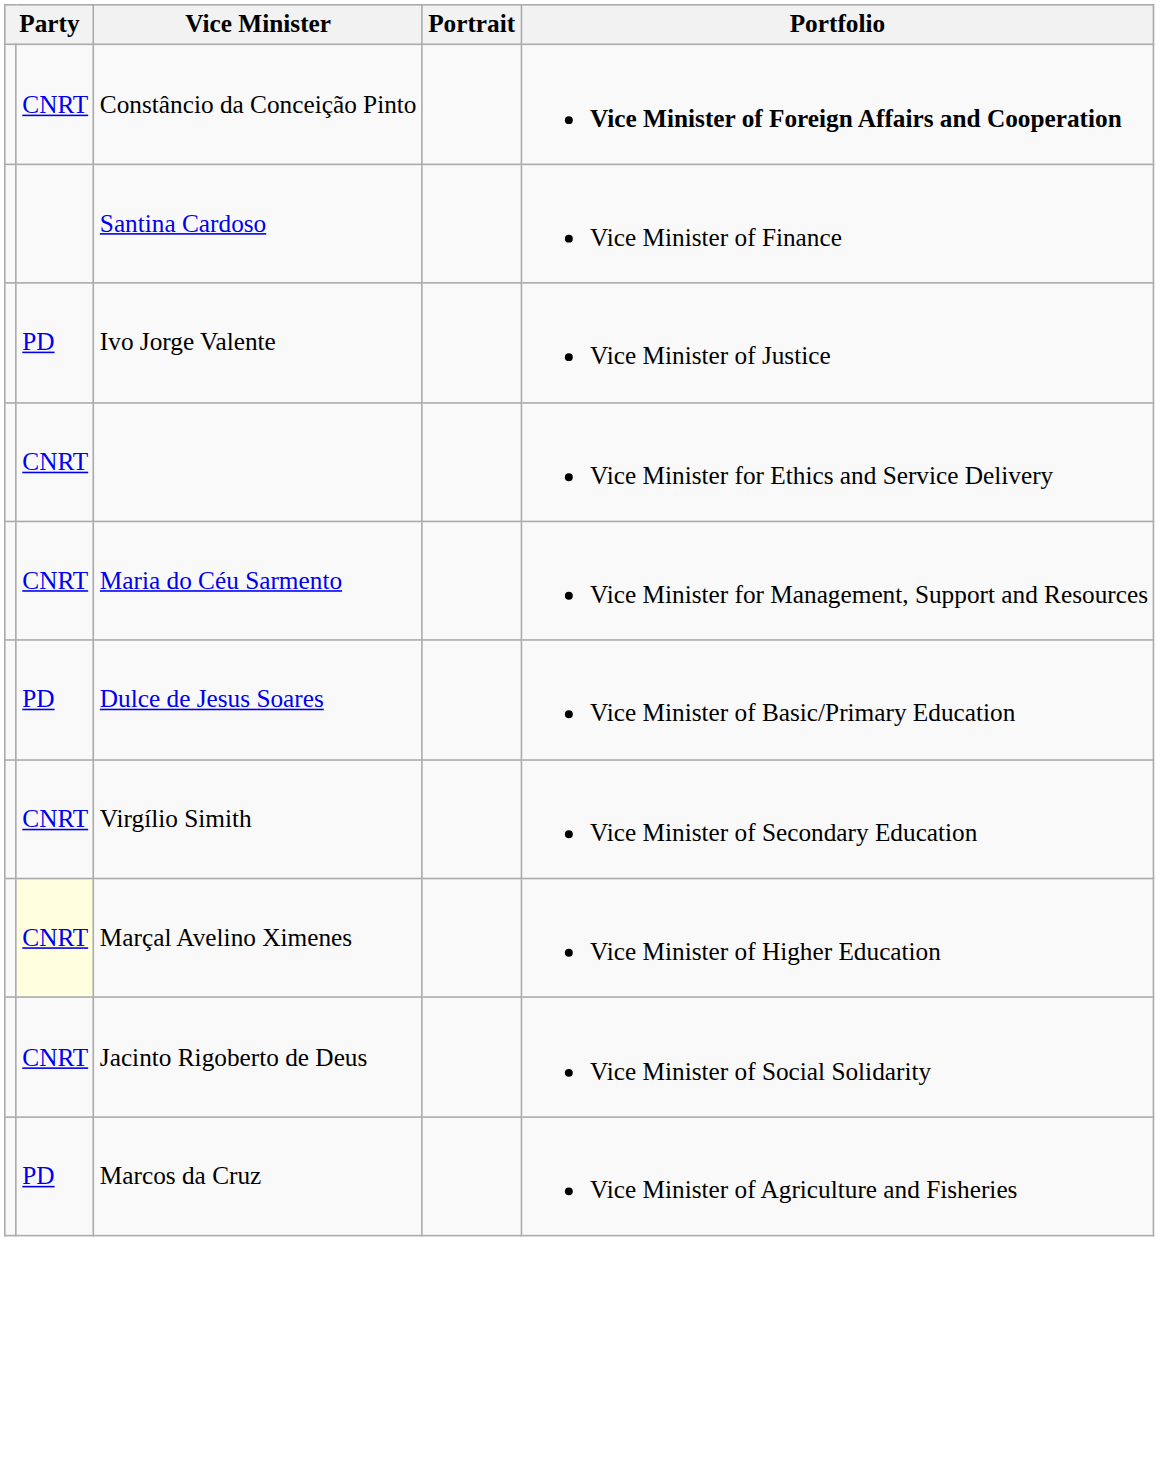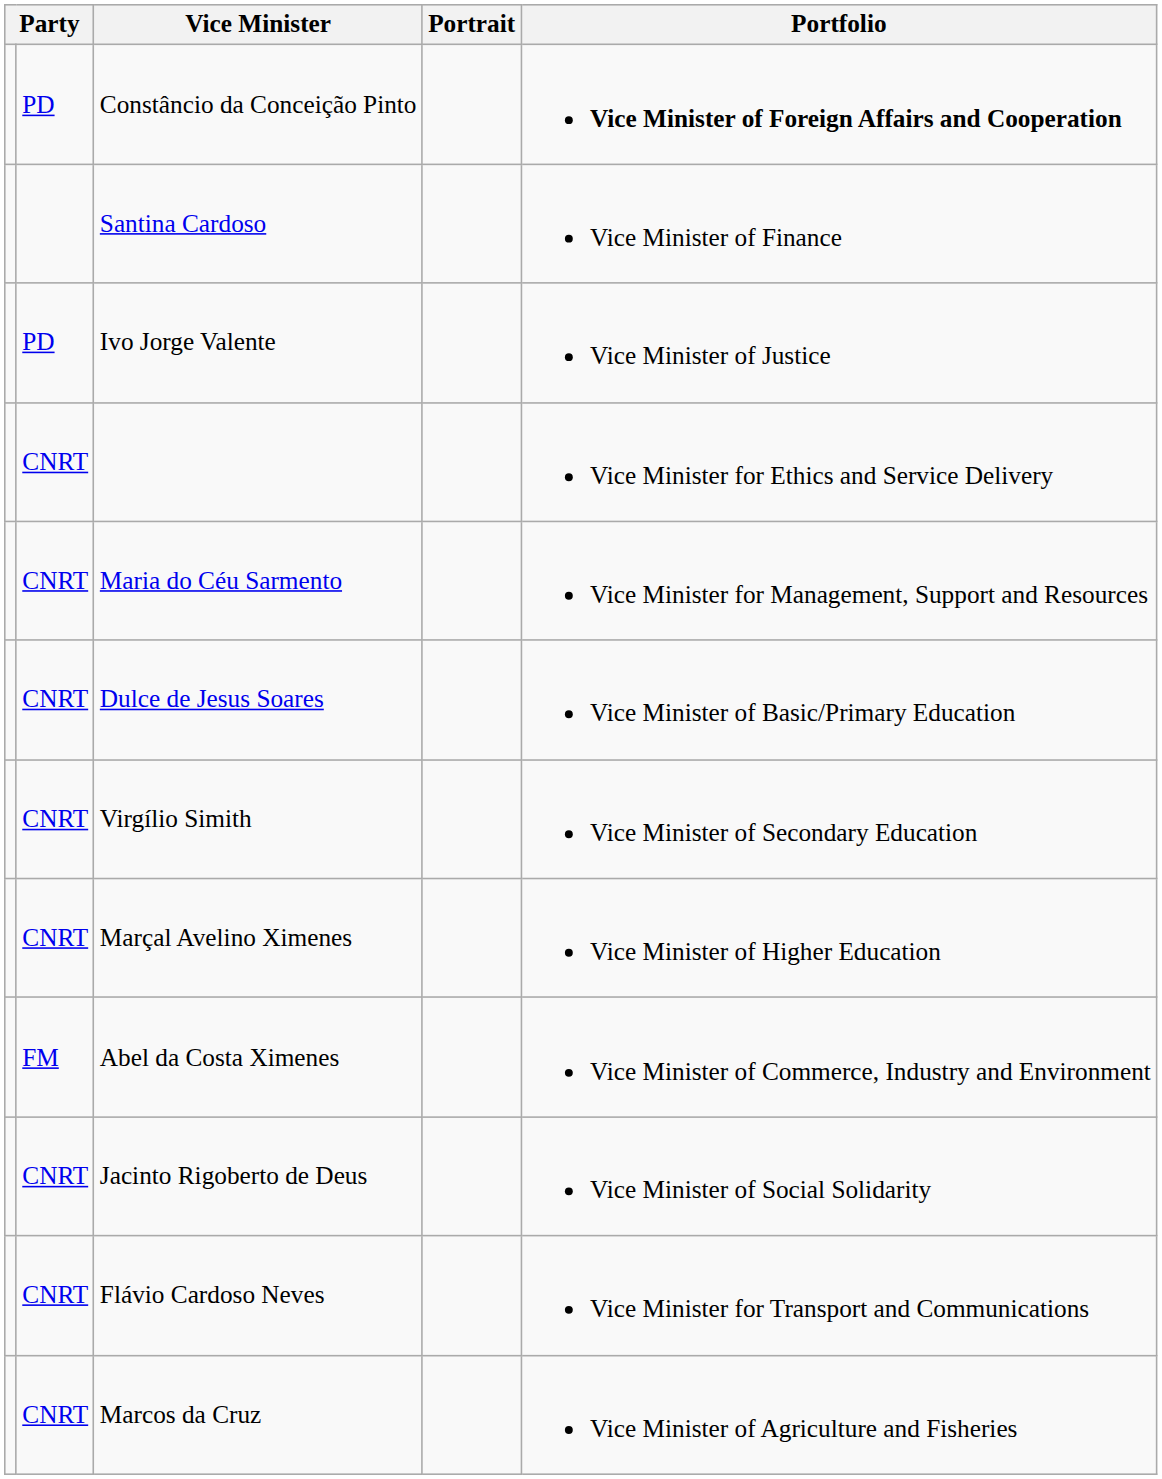(55, 104) CNRT -> (38, 104) PD
(38, 699) PD -> (55, 699) CNRT
(55, 937) lightyellow background -> (55, 937) no background
+ row: (220, 1056)
+ row: (212, 1295)
(38, 1175) PD -> (55, 1414) CNRT
